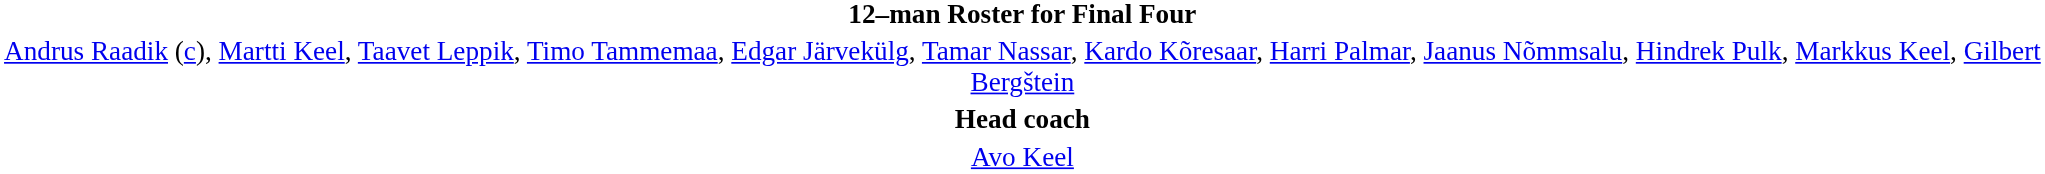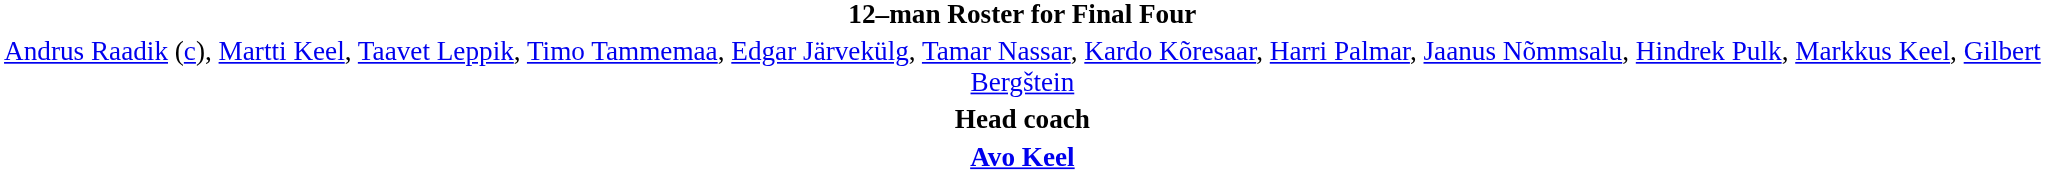(1022, 156) normal -> (1022, 156) bold
